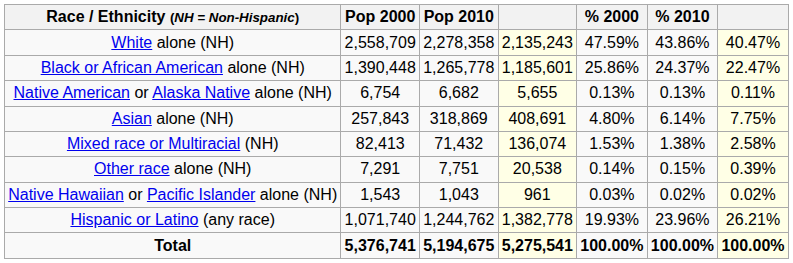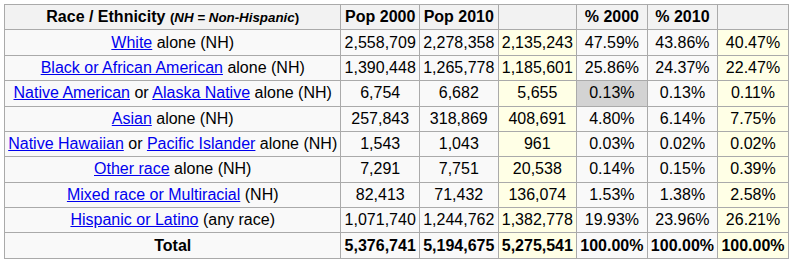(612, 93) no background -> (612, 93) lightgrey background
rows swapped: (173, 194) <-> (173, 144)
